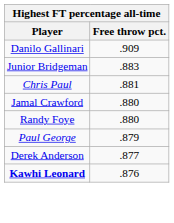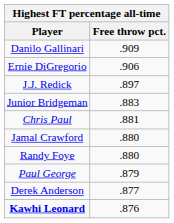+ row: (47, 66)
+ row: (47, 84)
